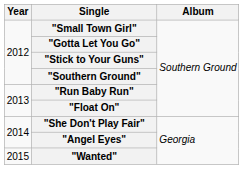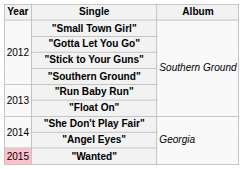(18, 156) no background -> (18, 156) pink background
